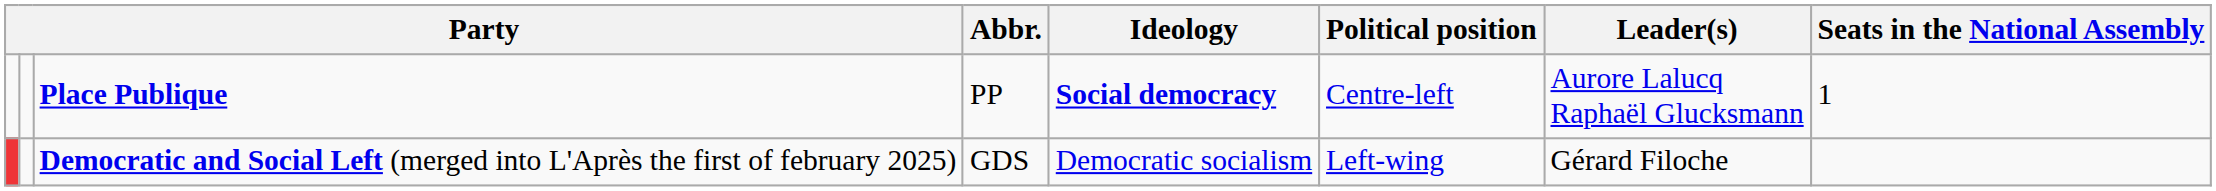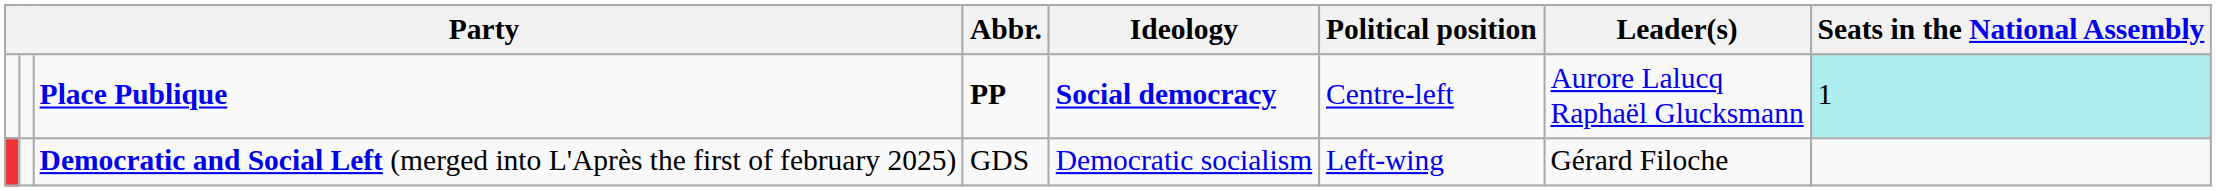(986, 95) normal -> (988, 95) bold
(1825, 95) no background -> (1825, 95) paleturquoise background
